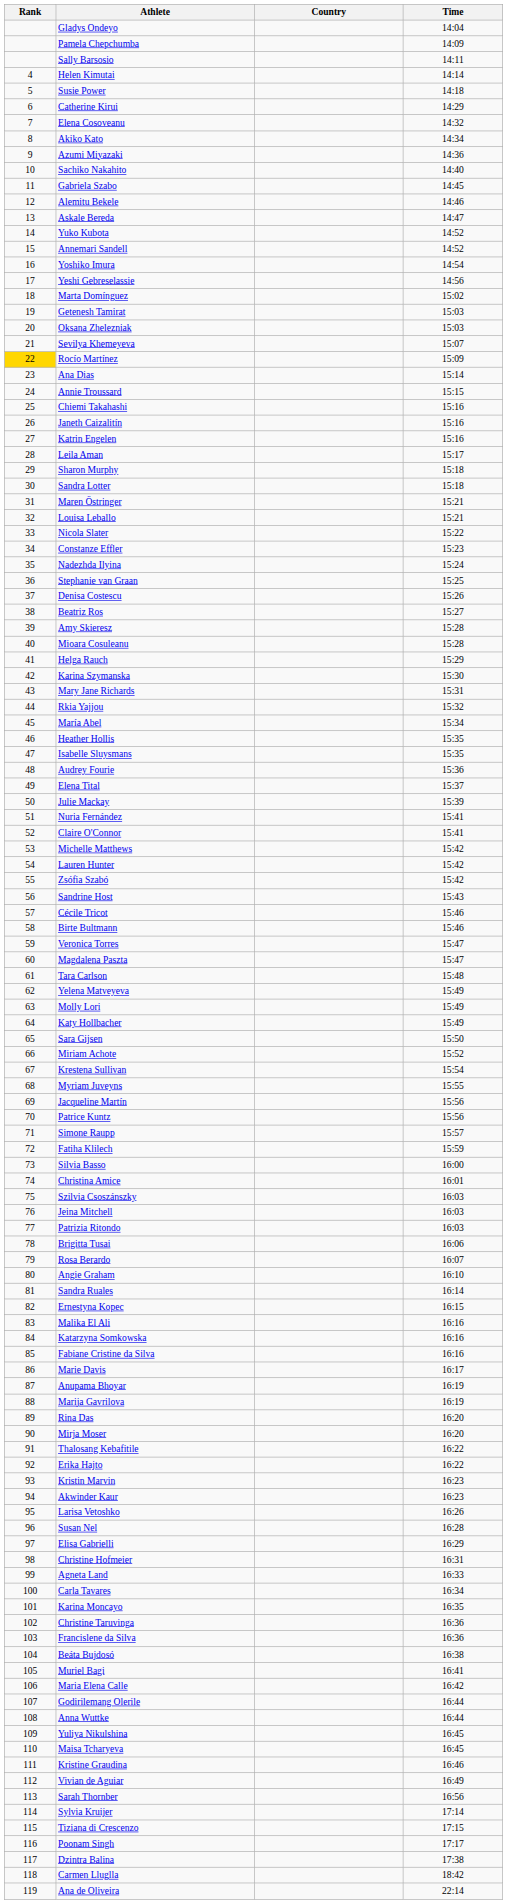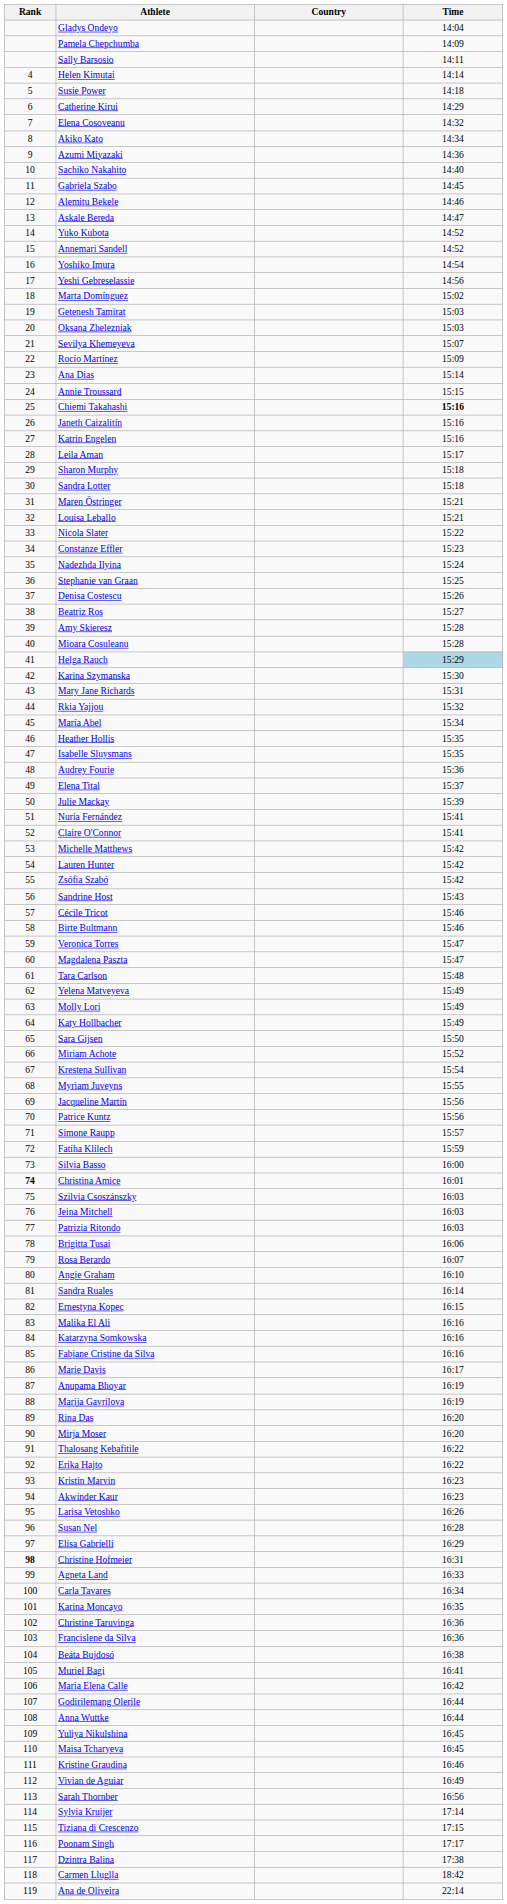(30, 359) gold background -> (30, 359) no background
(453, 407) normal -> (453, 407) bold
(453, 659) no background -> (453, 659) lightblue background
(30, 1180) normal -> (30, 1180) bold
(30, 1559) normal -> (30, 1559) bold
